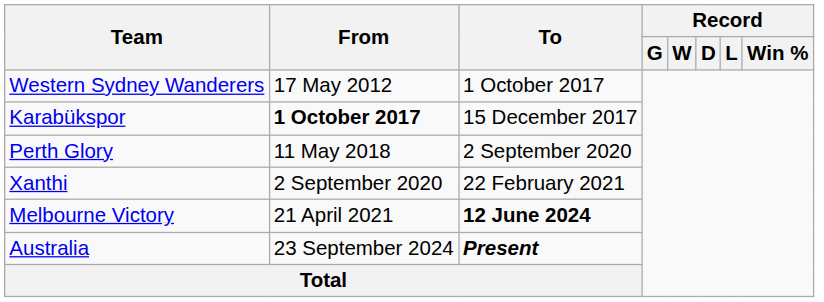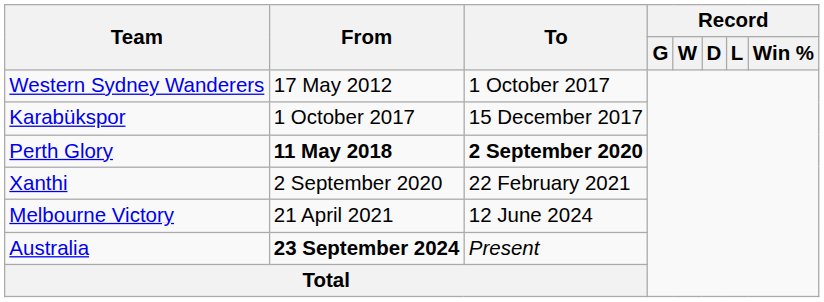(347, 118) bold -> (344, 118) normal
(332, 150) normal -> (333, 150) bold
(547, 150) normal -> (556, 150) bold
(527, 215) bold -> (531, 215) normal
(364, 248) normal -> (367, 248) bold
(501, 248) bold -> (504, 248) normal
